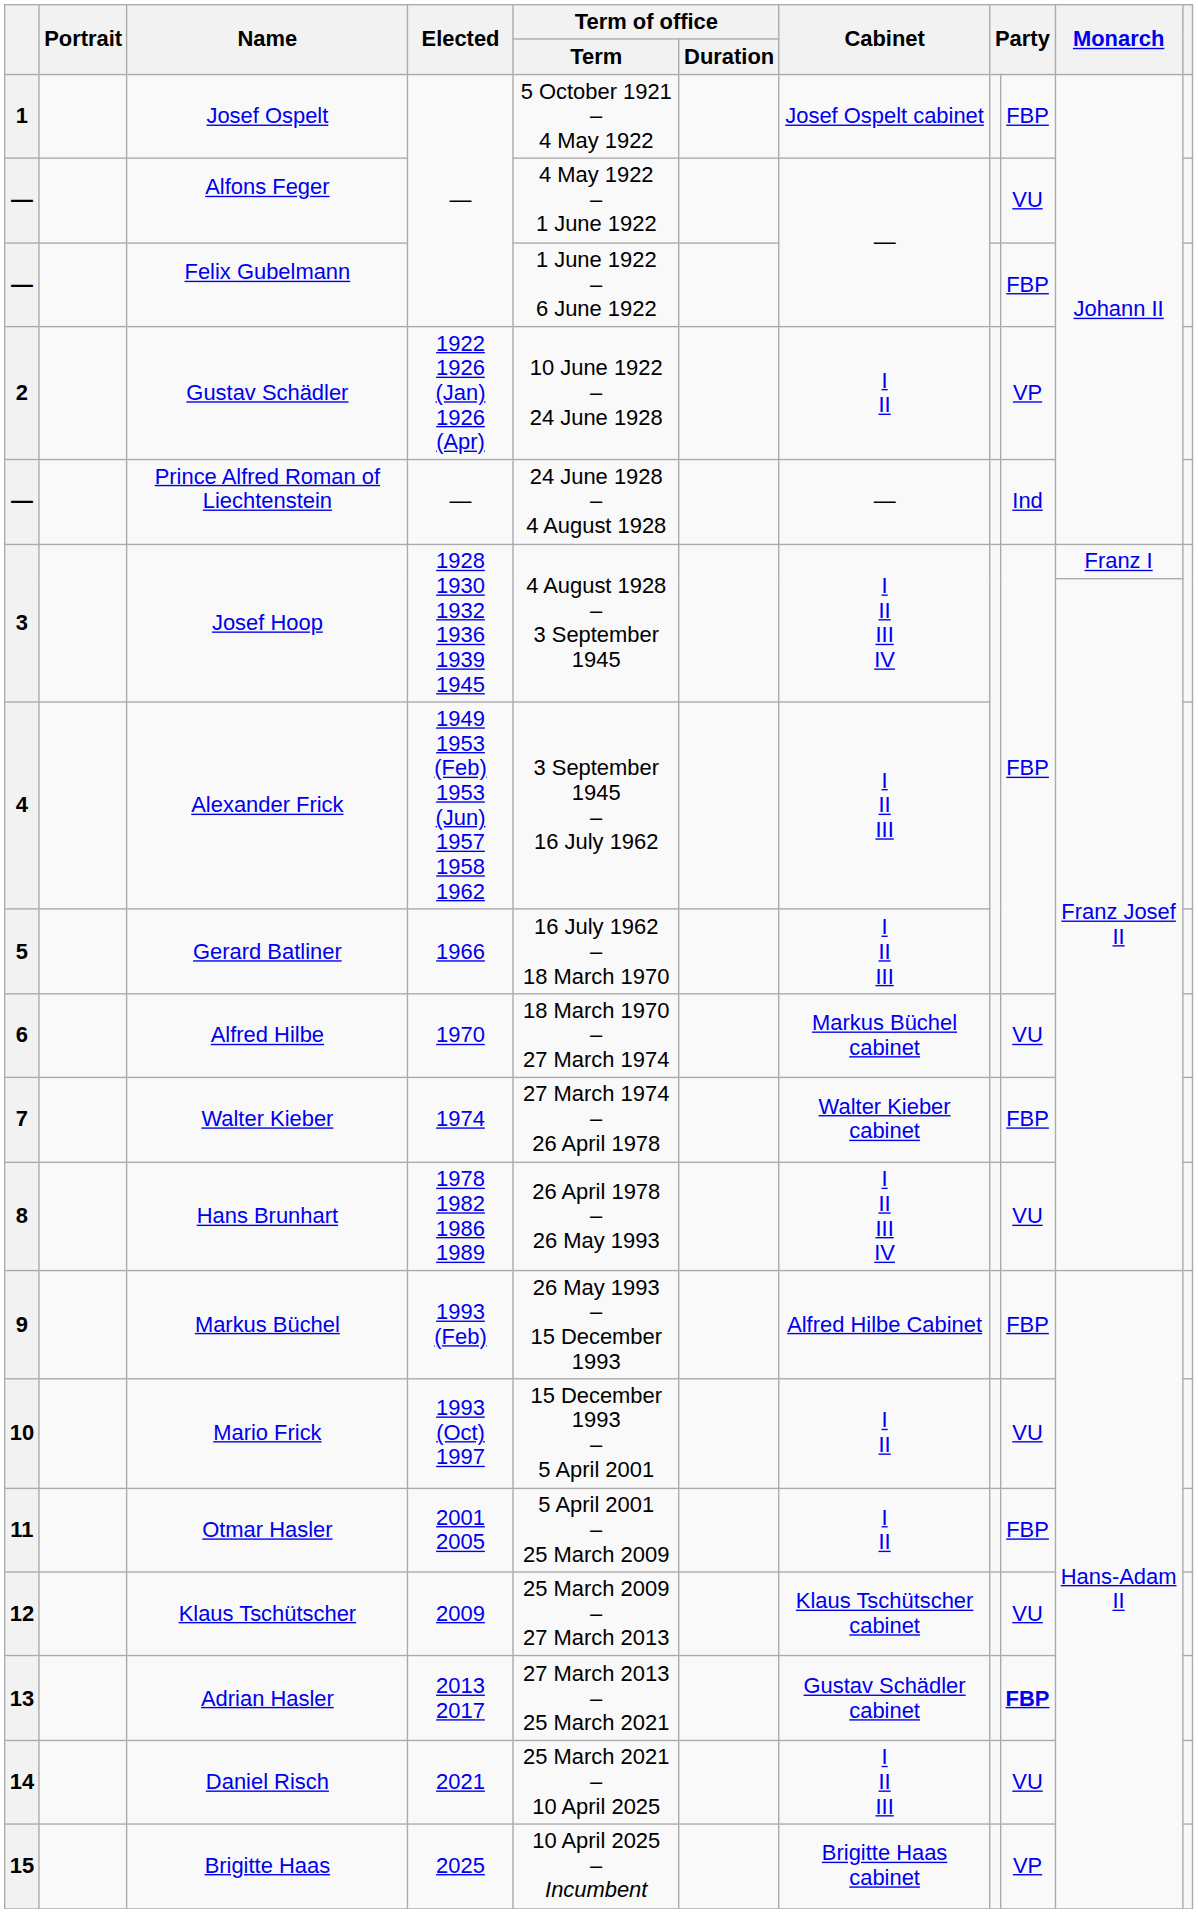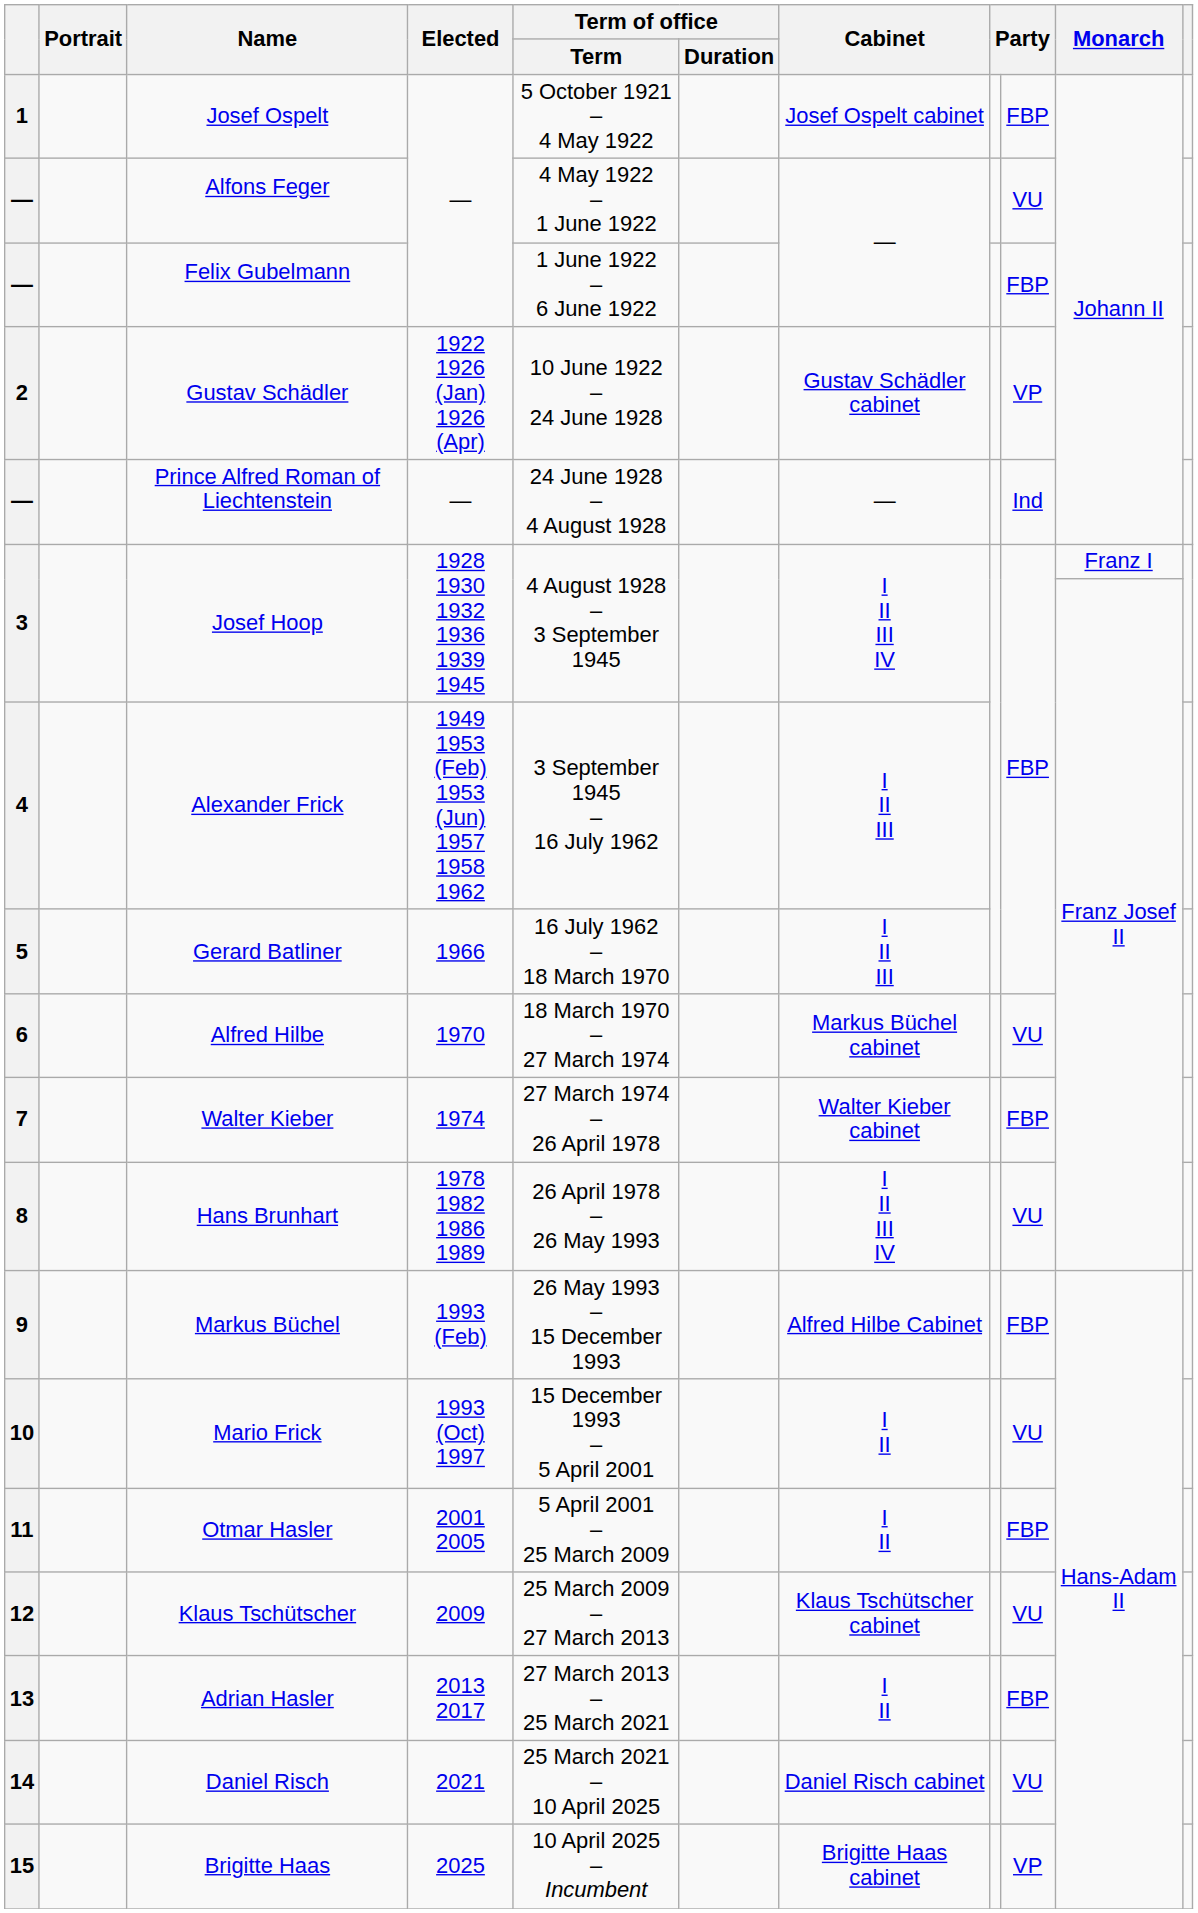(885, 392) I II -> (885, 392) Gustav Schädler cabinet
(885, 1697) Gustav Schädler cabinet -> (885, 1697) I II
(1028, 1697) bold -> (1028, 1697) normal
(885, 1781) I II III -> (885, 1781) Daniel Risch cabinet
